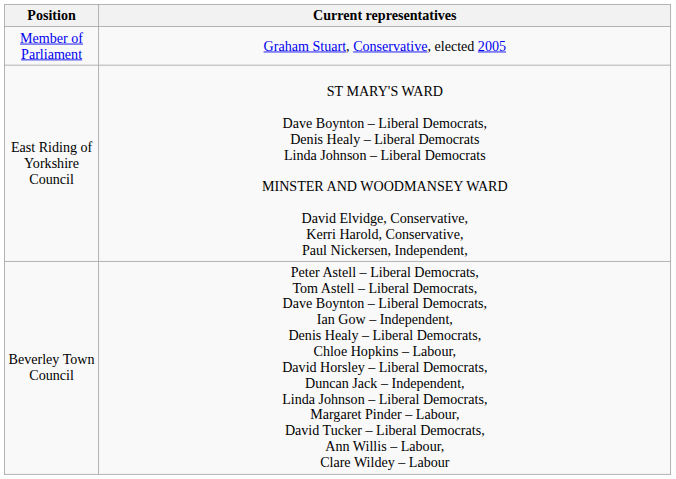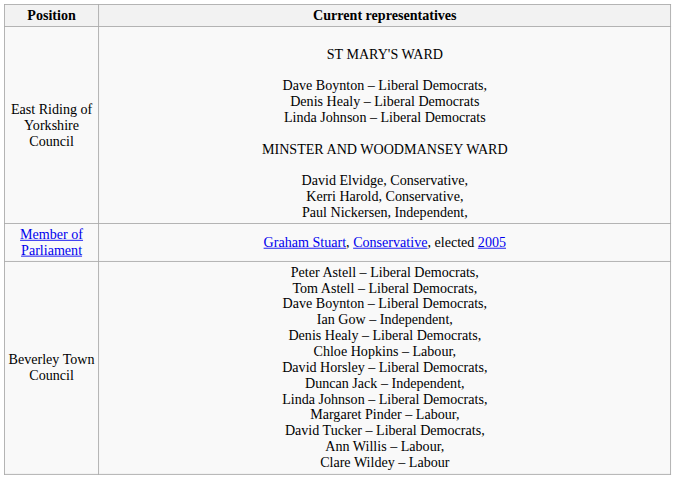rows swapped: (52, 45) <-> (52, 163)
